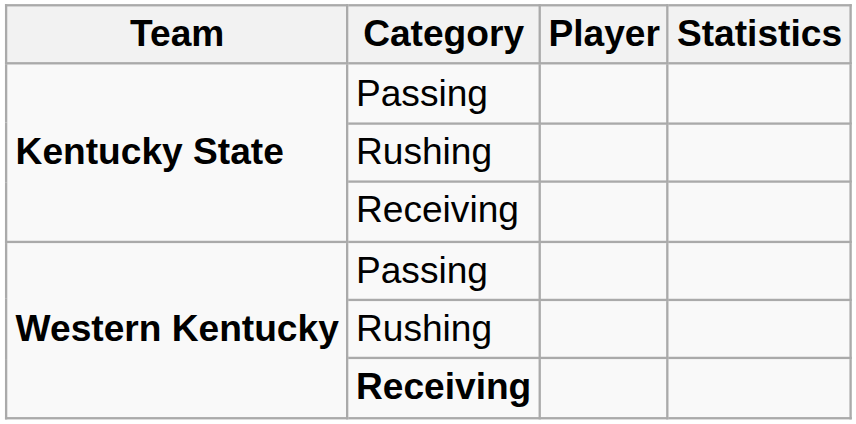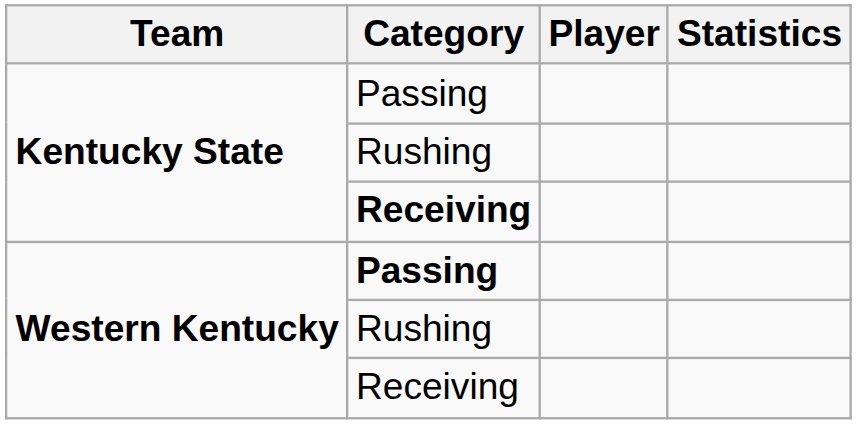(437, 210) normal -> (444, 210) bold
(422, 269) normal -> (427, 269) bold
(444, 387) bold -> (437, 387) normal
